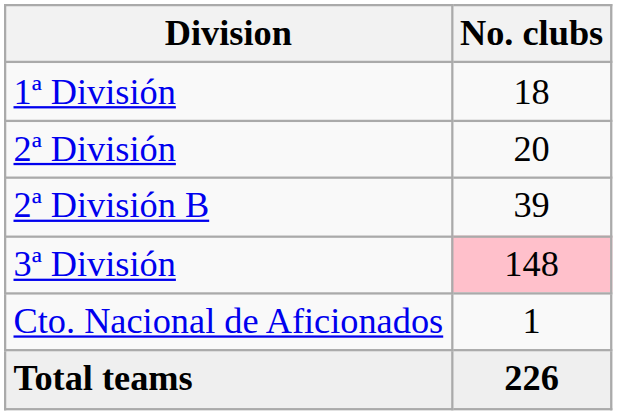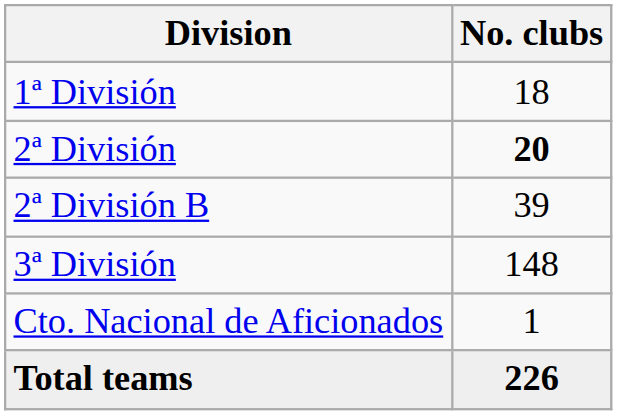(532, 148) normal -> (532, 148) bold
(532, 263) pink background -> (532, 263) no background
